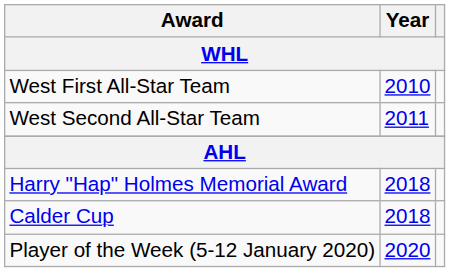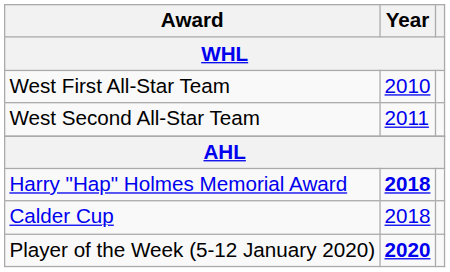(407, 184) normal -> (407, 184) bold
(407, 250) normal -> (407, 250) bold
